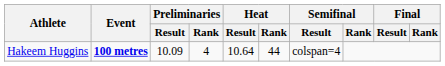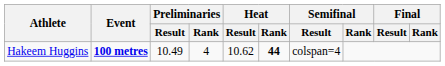(170, 51) 10.09 -> (170, 51) 10.49
(241, 51) 10.64 -> (241, 51) 10.62
(274, 51) normal -> (274, 51) bold
